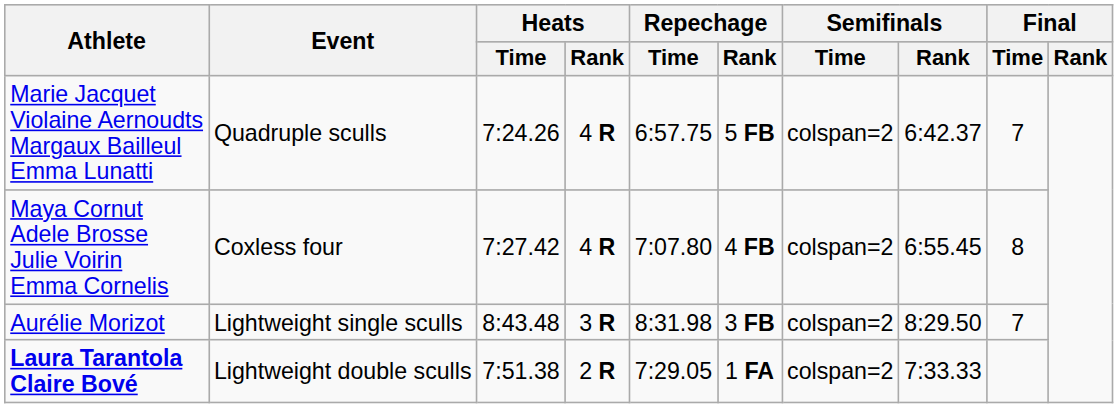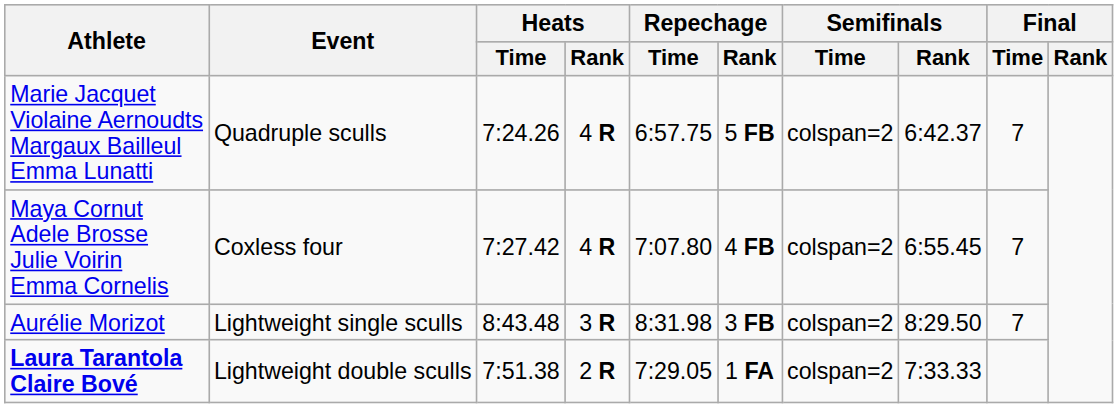(1018, 247) 8 -> (1018, 247) 7
